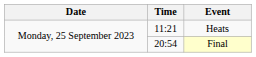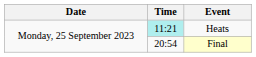(166, 28) no background -> (166, 28) paleturquoise background
